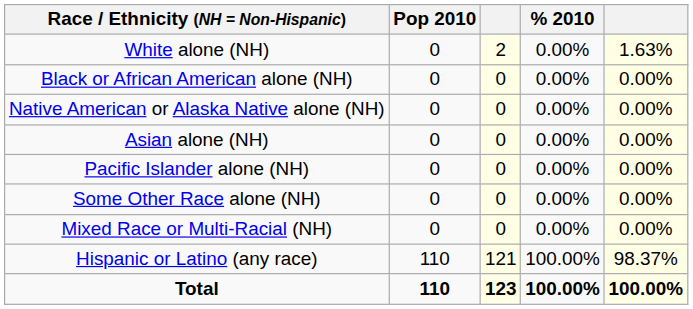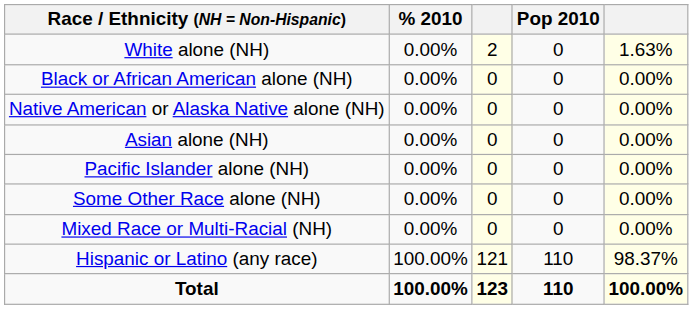columns swapped: (435, 19) <-> (562, 19)
